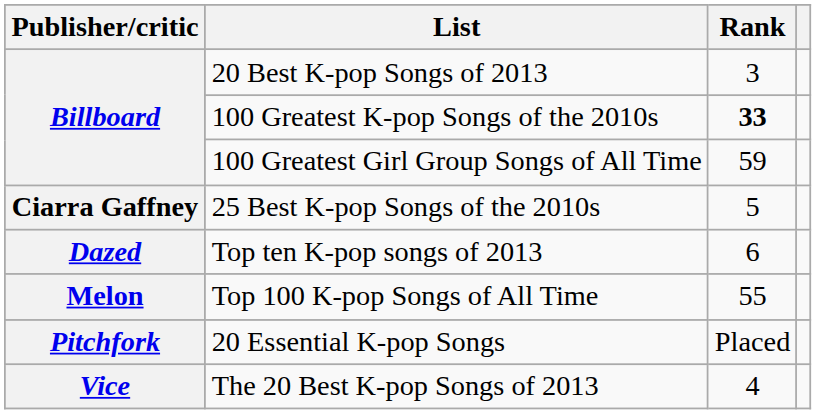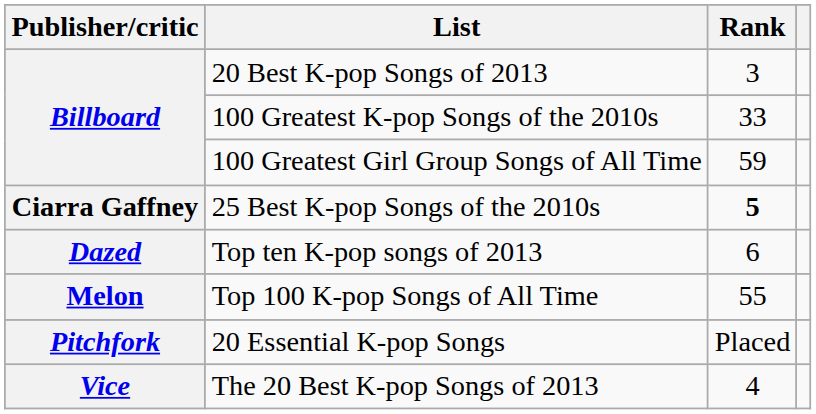(753, 116) bold -> (753, 116) normal
(753, 206) normal -> (753, 206) bold
